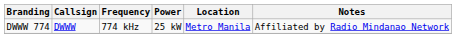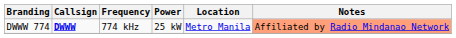(65, 26) normal -> (65, 26) bold
(352, 26) no background -> (352, 26) lightsalmon background
